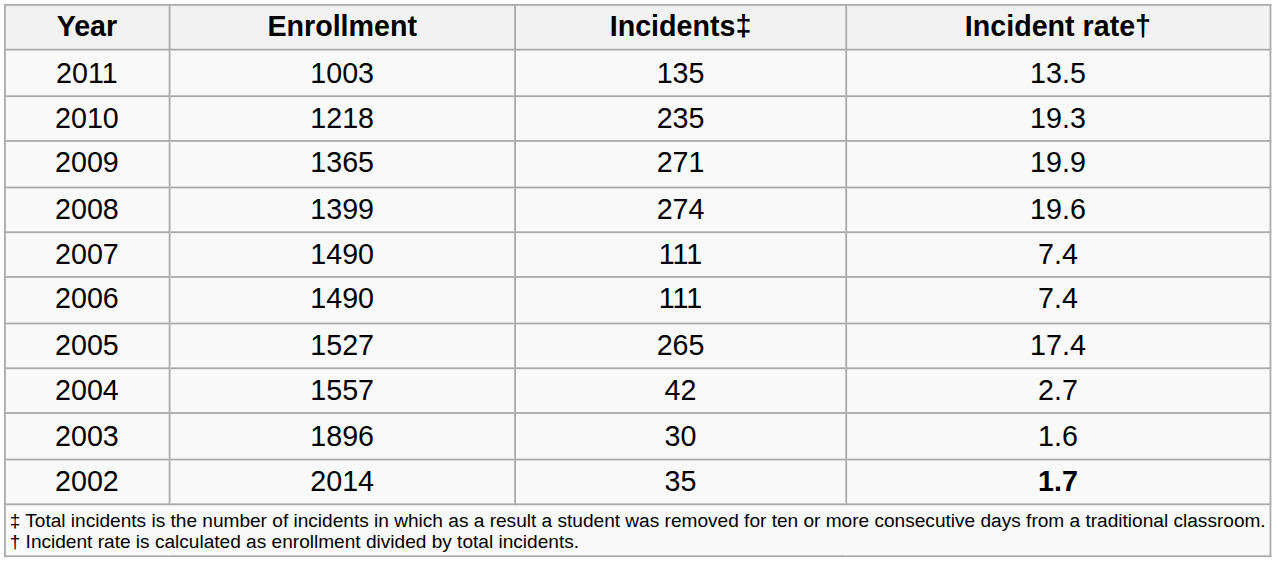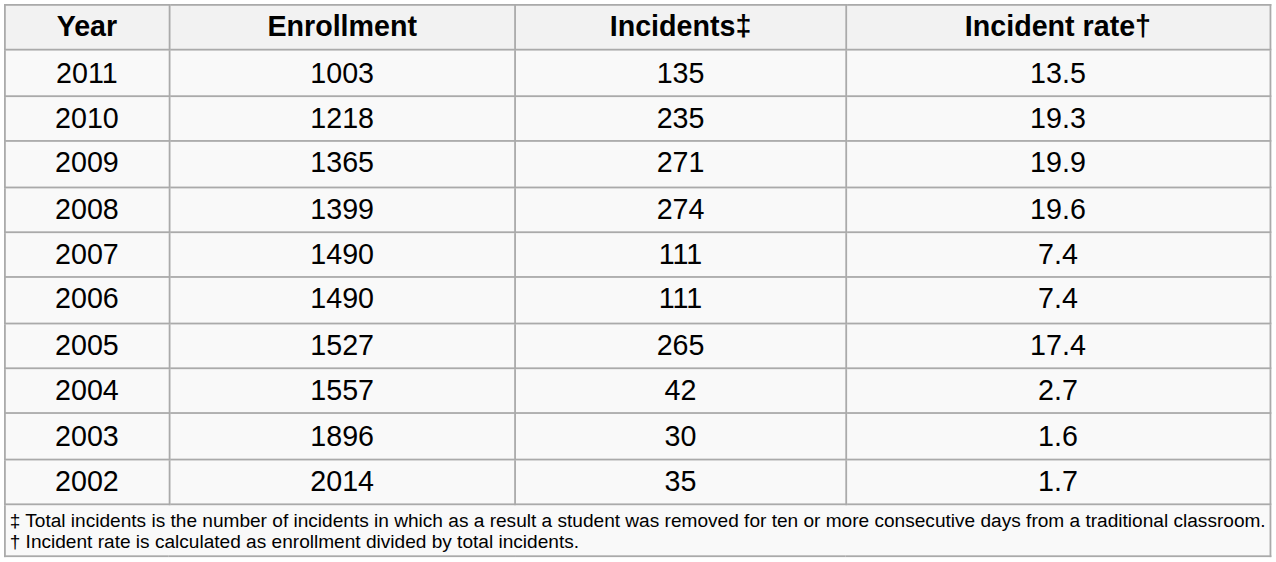(1058, 481) bold -> (1058, 481) normal
